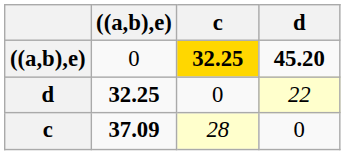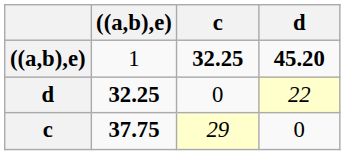(134, 58) 0 -> (134, 58) 1
(218, 58) gold background -> (218, 58) no background
(134, 130) 37.09 -> (134, 130) 37.75
(218, 130) 28 -> (218, 130) 29
